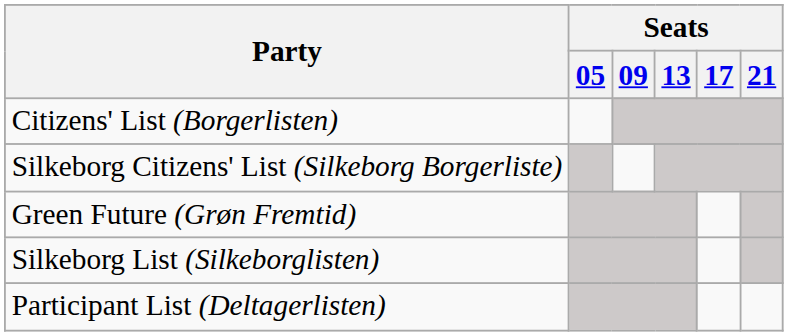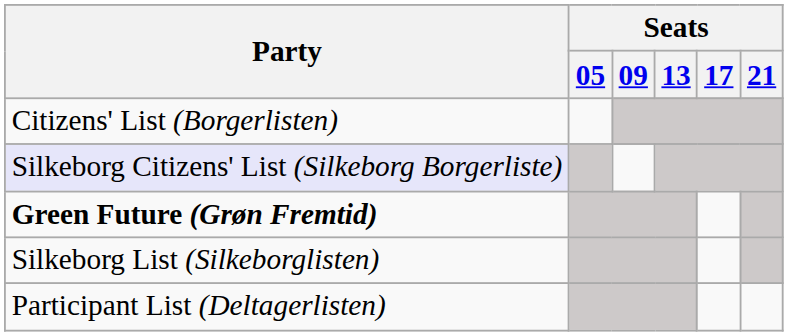(287, 167) no background -> (287, 167) lavender background
(184, 213) normal -> (195, 213) bold
